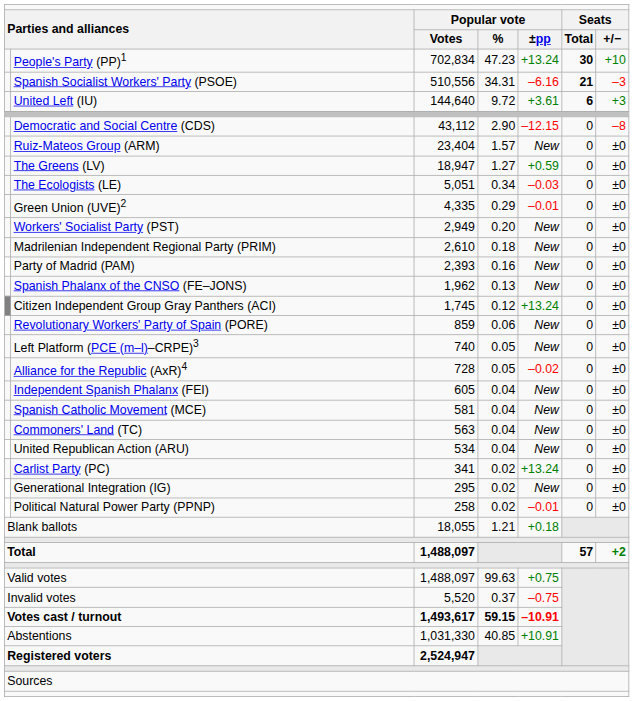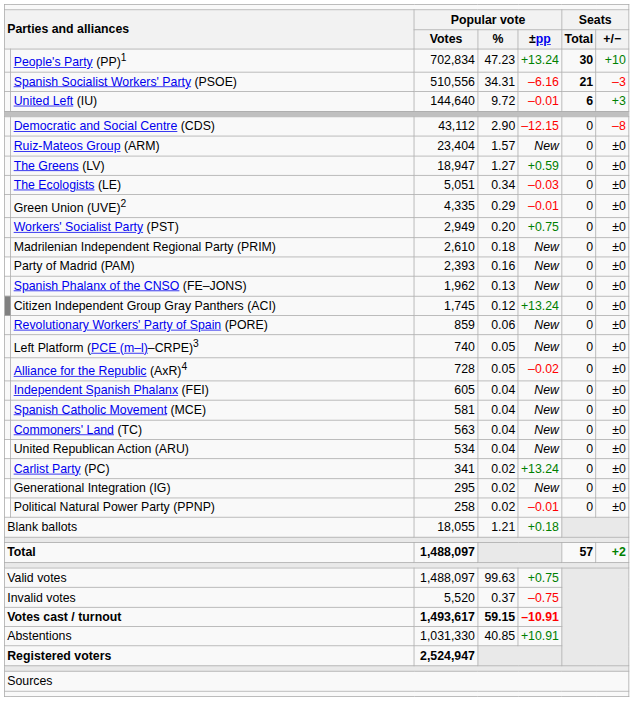(543, 101) +3.61 -> (544, 101) –0.01
(547, 227) New -> (543, 227) +0.75
